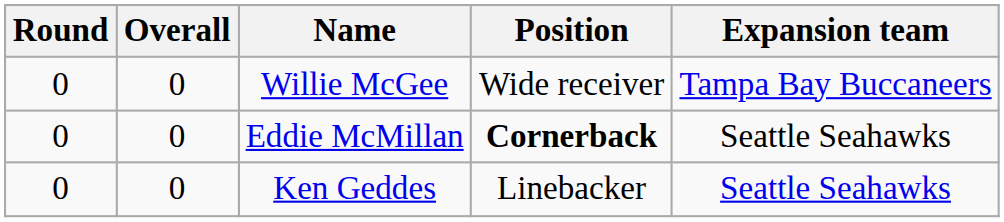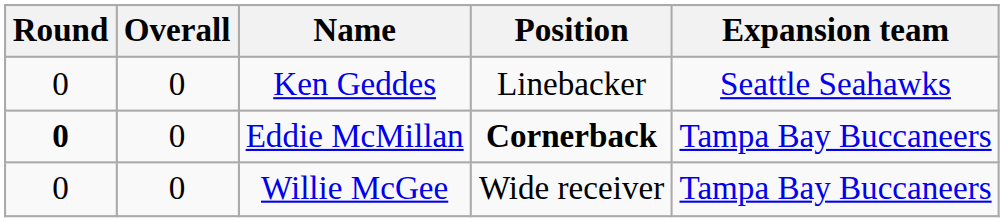rows swapped: (355, 188) <-> (355, 83)
(61, 135) normal -> (61, 135) bold
(836, 135) Seattle Seahawks -> (836, 135) Tampa Bay Buccaneers
